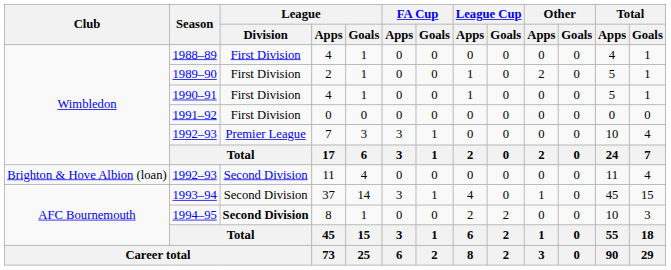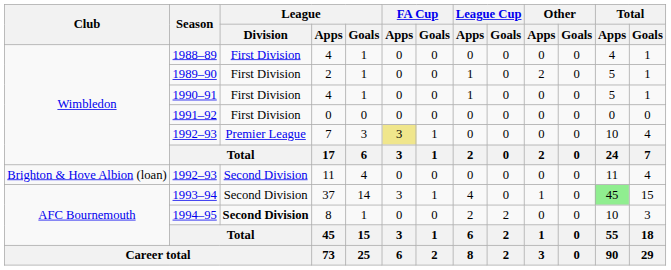(399, 134) no background -> (399, 134) khaki background
(612, 194) no background -> (612, 194) lightgreen background
